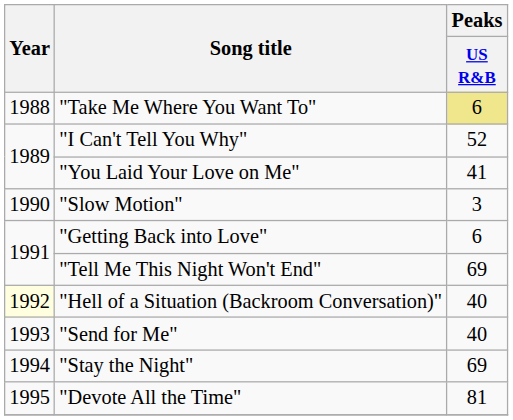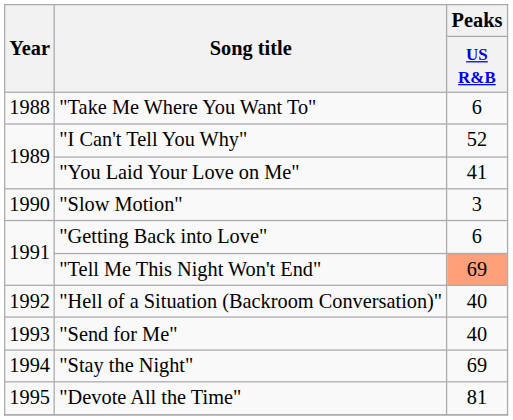(477, 107) khaki background -> (477, 107) no background
(477, 269) no background -> (477, 269) lightsalmon background
(30, 301) lightyellow background -> (30, 301) no background
